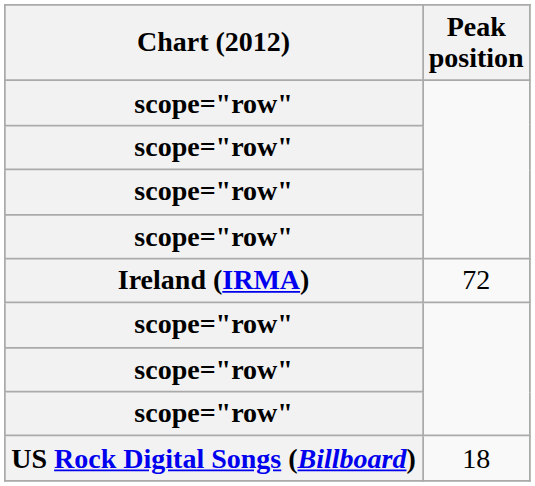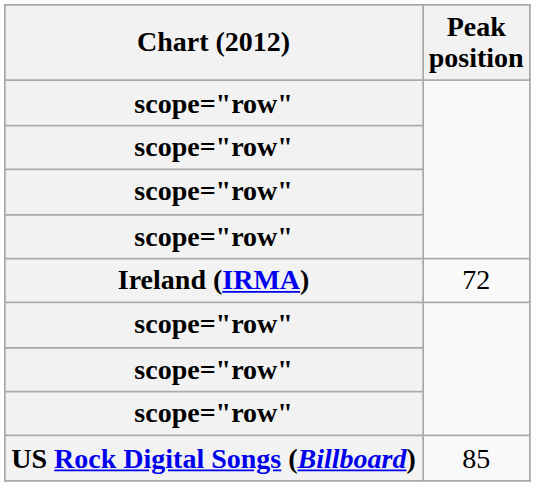(476, 457) 18 -> (476, 457) 85
